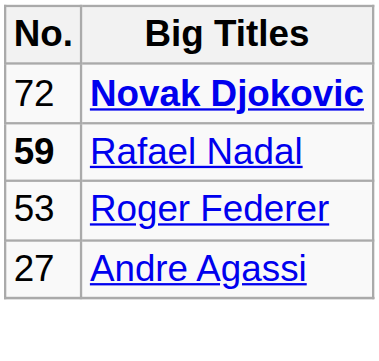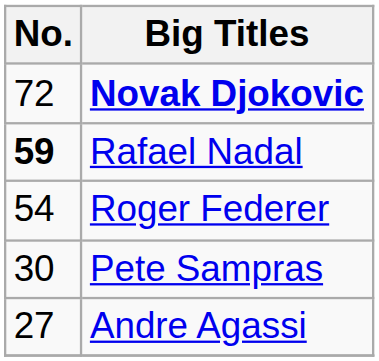(34, 209) 53 -> (34, 209) 54
+ row: (206, 267)
